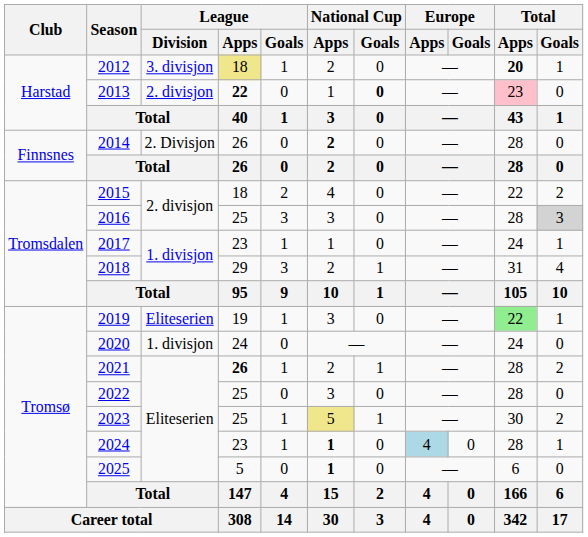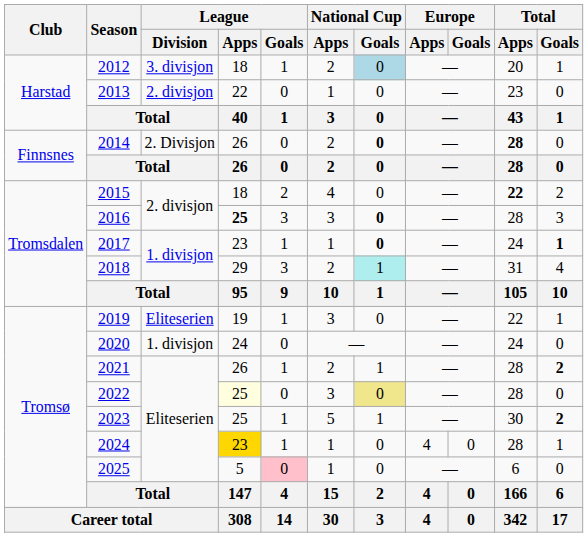(240, 67) khaki background -> (240, 67) no background
(380, 67) no background -> (380, 67) lightblue background
(515, 67) bold -> (515, 67) normal
(240, 92) bold -> (240, 92) normal
(380, 92) bold -> (380, 92) normal
(515, 92) pink background -> (515, 92) no background
(331, 142) bold -> (331, 142) normal
(380, 142) normal -> (380, 142) bold
(515, 142) normal -> (515, 142) bold
(515, 192) normal -> (515, 192) bold
(240, 218) normal -> (240, 218) bold
(380, 218) normal -> (380, 218) bold
(560, 218) lightgrey background -> (560, 218) no background
(380, 243) normal -> (380, 243) bold
(560, 243) normal -> (560, 243) bold
(380, 268) no background -> (380, 268) paleturquoise background
(515, 318) lightgreen background -> (515, 318) no background
(240, 368) bold -> (240, 368) normal
(560, 368) normal -> (560, 368) bold
(240, 393) no background -> (240, 393) lightyellow background
(380, 393) no background -> (380, 393) khaki background
(331, 419) khaki background -> (331, 419) no background
(560, 419) normal -> (560, 419) bold
(240, 444) no background -> (240, 444) gold background
(331, 444) bold -> (331, 444) normal
(427, 444) lightblue background -> (427, 444) no background
(284, 469) no background -> (284, 469) pink background
(331, 469) bold -> (331, 469) normal
